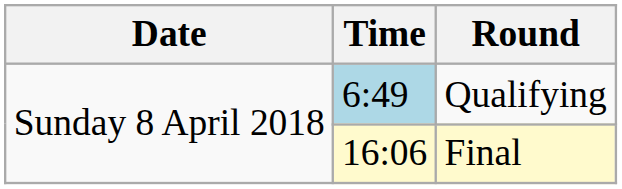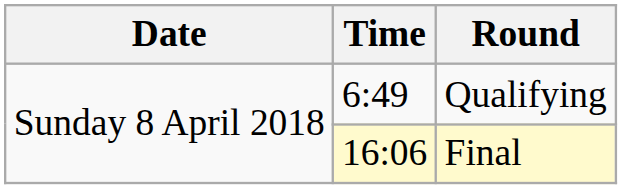(375, 93) lightblue background -> (375, 93) no background
